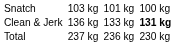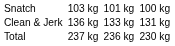(155, 22) bold -> (155, 22) normal
